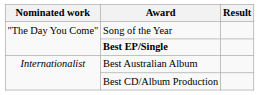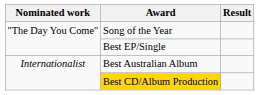(135, 47) bold -> (134, 47) normal
(161, 81) no background -> (161, 81) gold background
